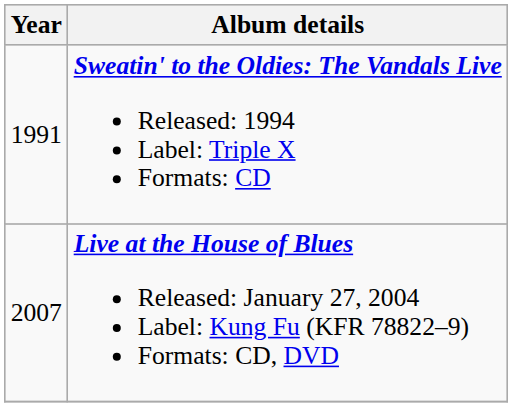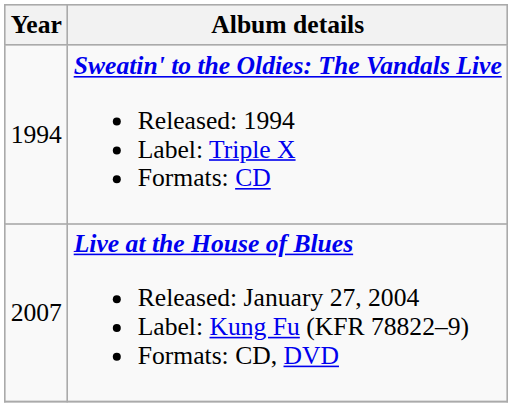(36, 134) 1991 -> (36, 134) 1994
